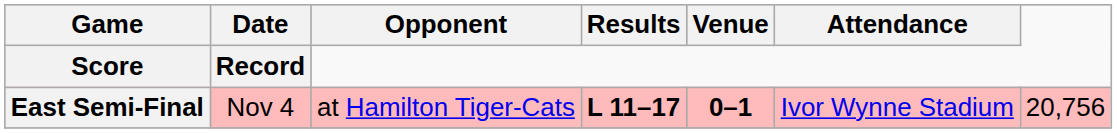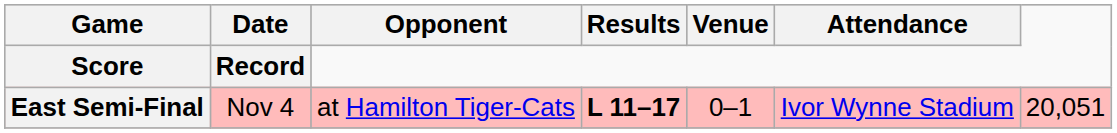(731, 107) bold -> (731, 107) normal
(1065, 107) 20,756 -> (1065, 107) 20,051
